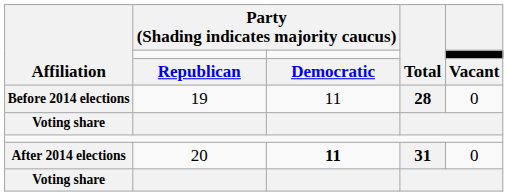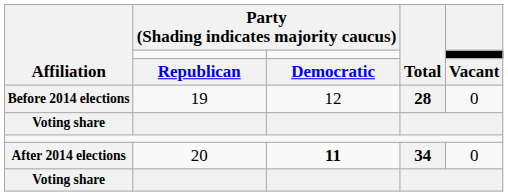(333, 98) 11 -> (333, 98) 12
(423, 155) 31 -> (423, 155) 34
